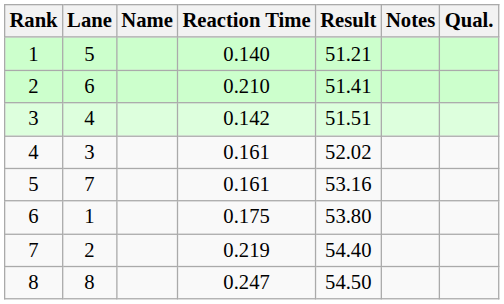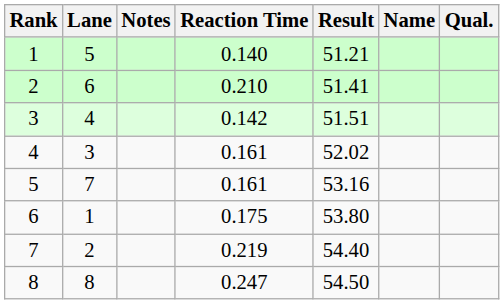columns swapped: (147, 20) <-> (411, 20)
